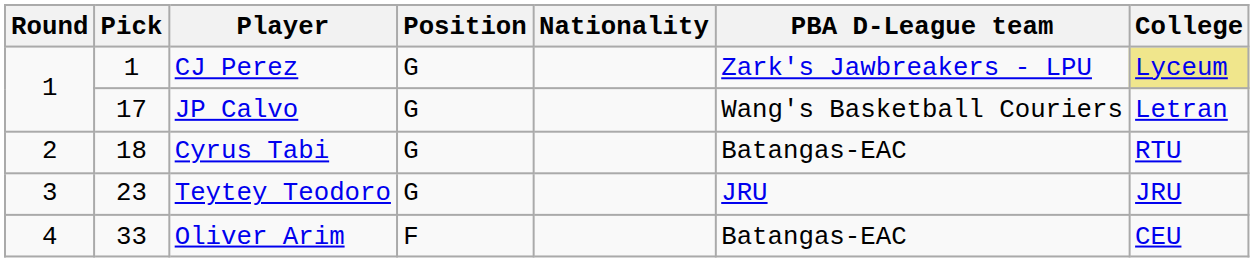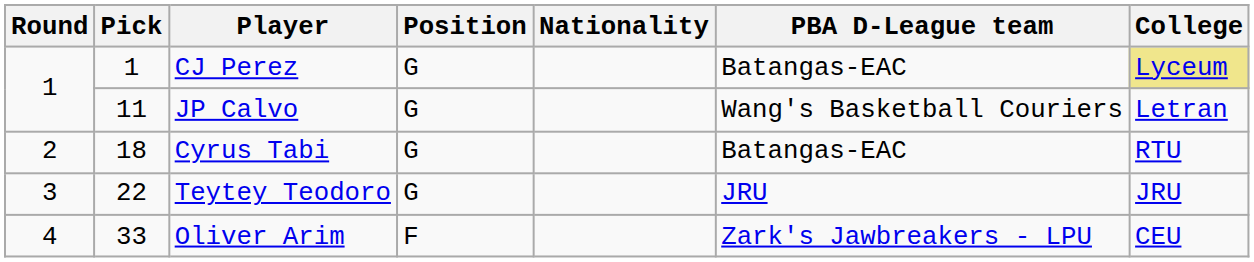(907, 68) Zark's Jawbreakers - LPU -> (814, 68) Batangas-EAC
(132, 110) 17 -> (132, 110) 11
(132, 194) 23 -> (132, 194) 22
(814, 236) Batangas-EAC -> (907, 236) Zark's Jawbreakers - LPU
